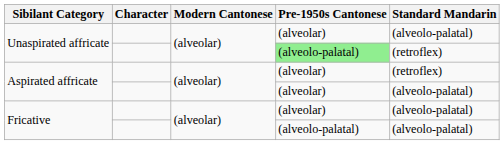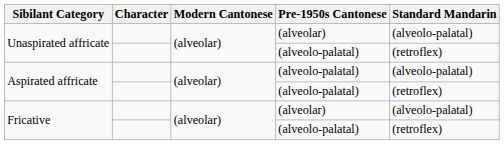(319, 52) lightgreen background -> (319, 52) no background
(302, 71) (alveolar) -> (319, 71) (alveolo-palatal)
(417, 71) (retroflex) -> (432, 71) (alveolo-palatal)
(302, 91) (alveolar) -> (319, 91) (alveolo-palatal)
(432, 91) (alveolo-palatal) -> (417, 91) (retroflex)
(432, 129) (alveolo-palatal) -> (417, 129) (retroflex)
